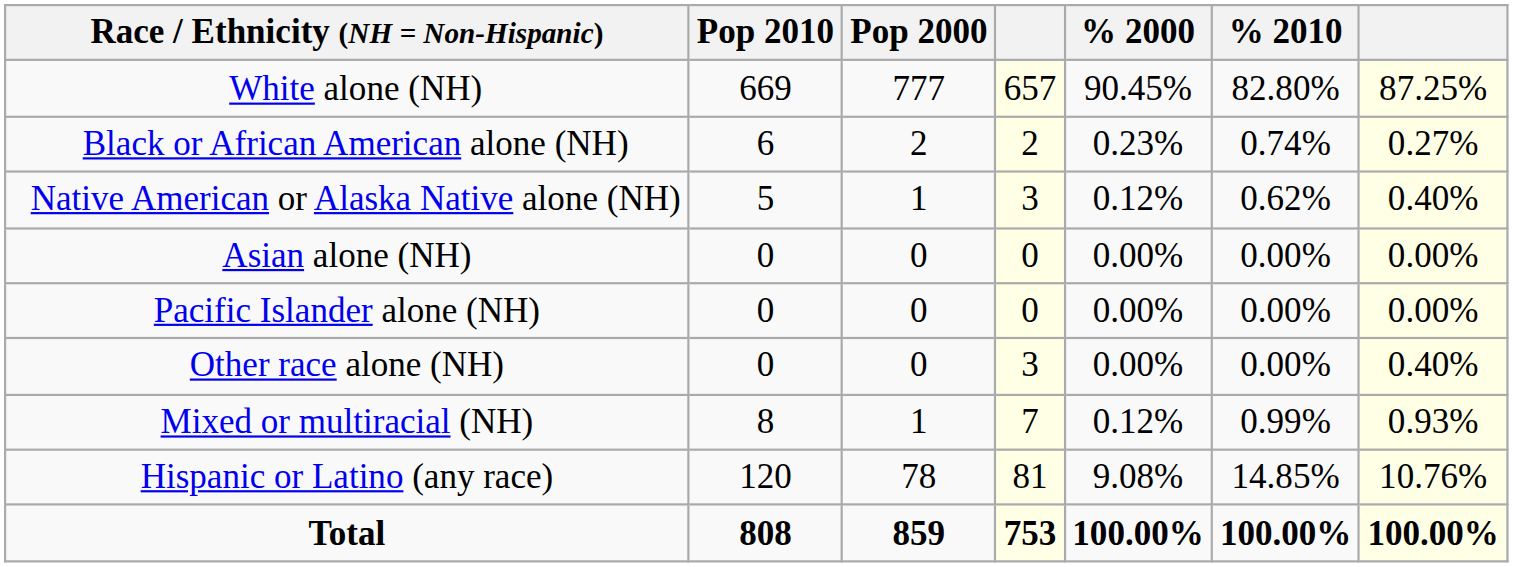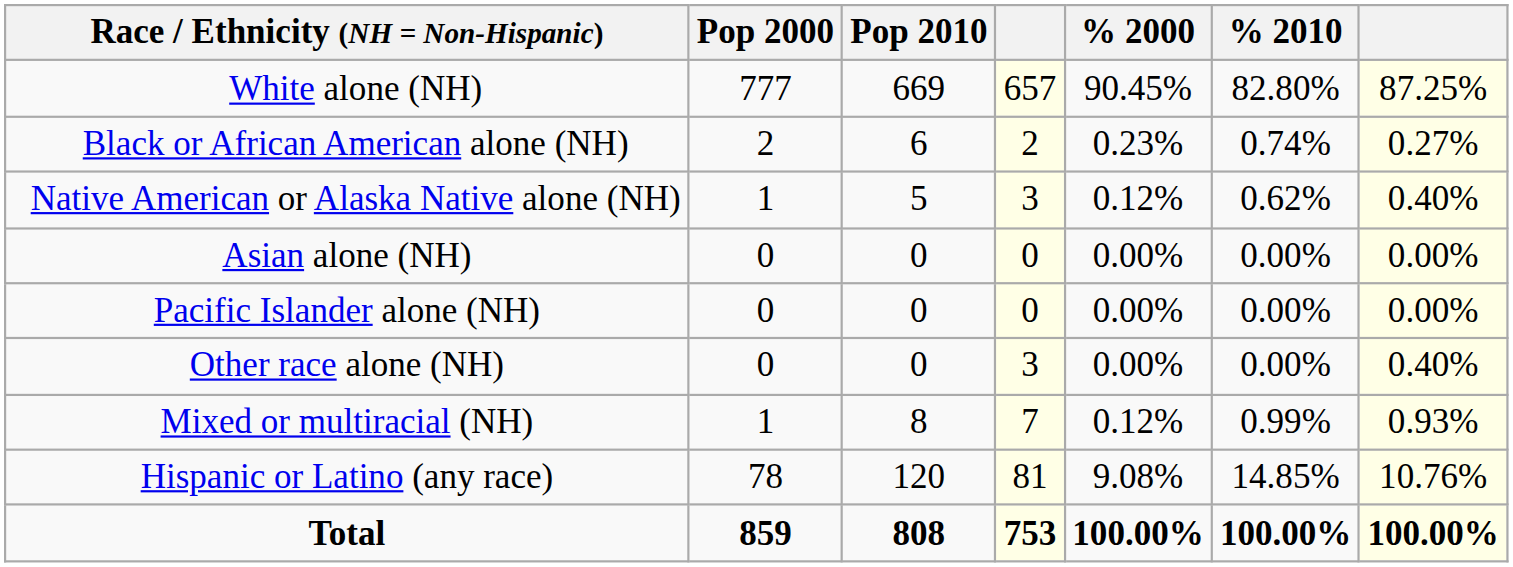columns swapped: (919, 32) <-> (765, 32)
